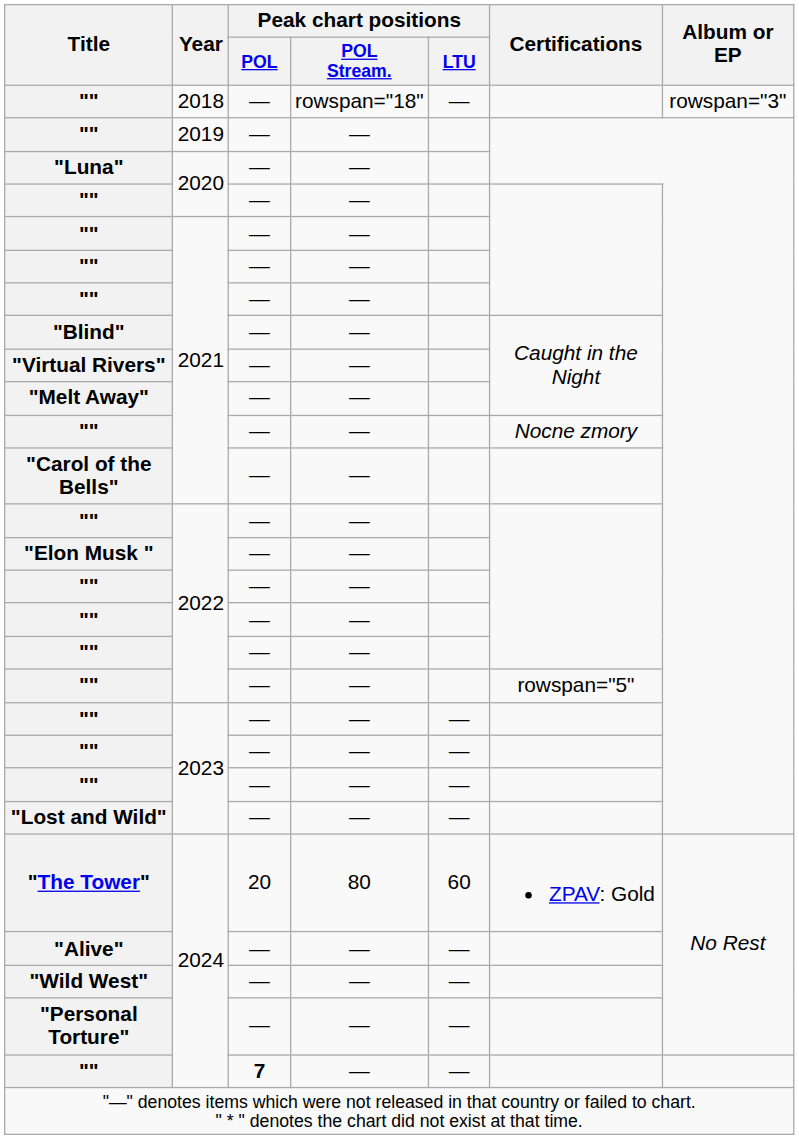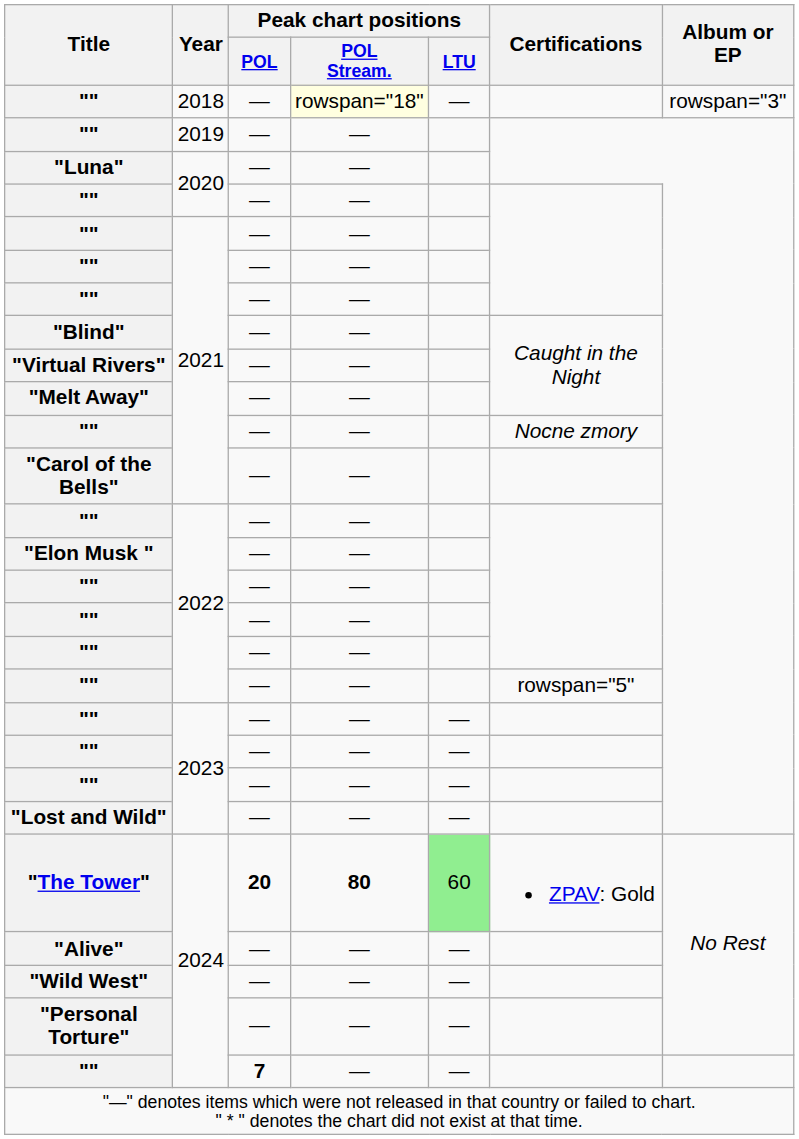(359, 101) no background -> (359, 101) lightyellow background
(260, 882) normal -> (260, 882) bold
(359, 882) normal -> (359, 882) bold
(459, 882) no background -> (459, 882) lightgreen background
